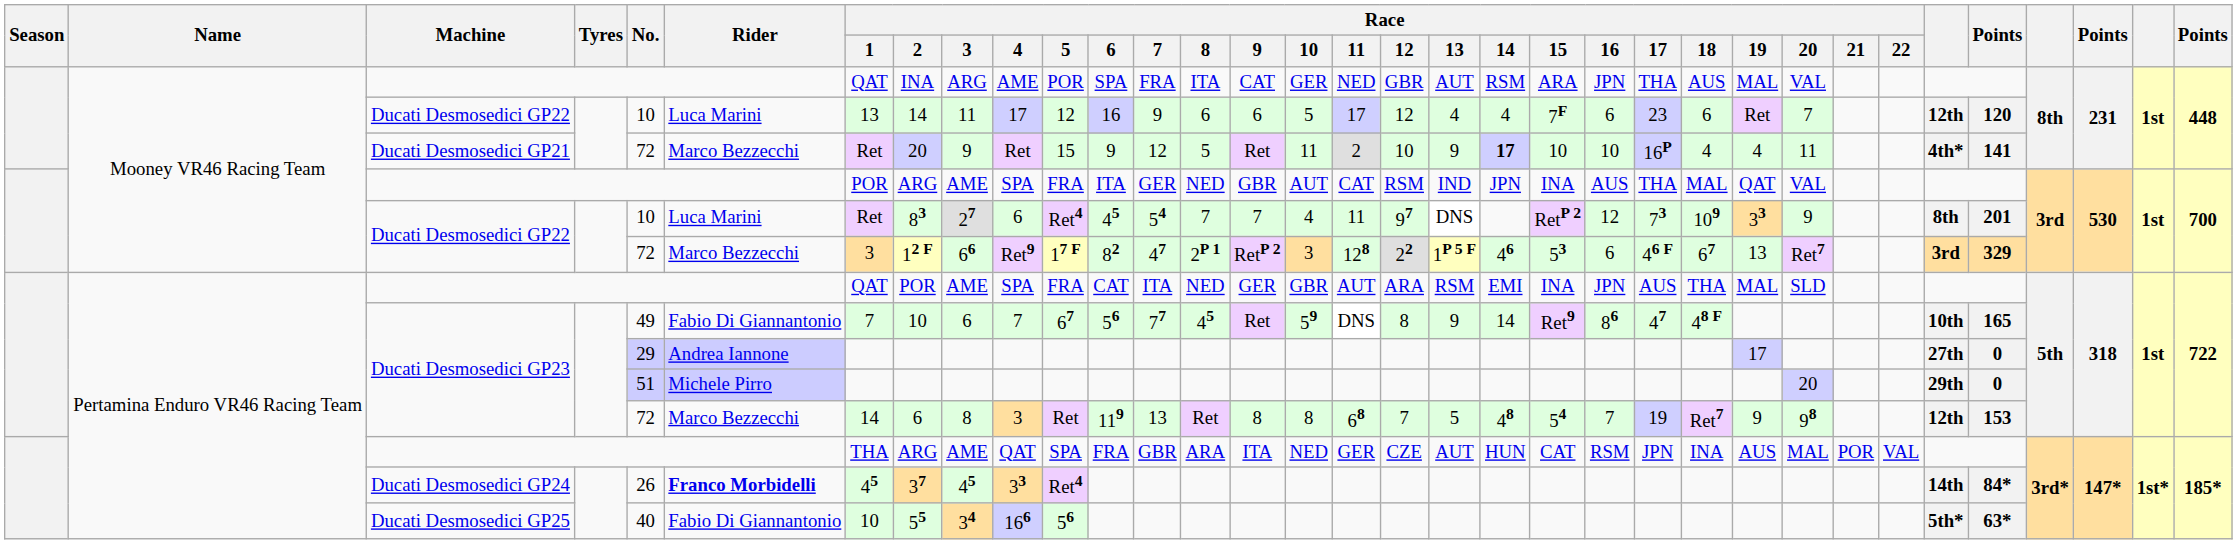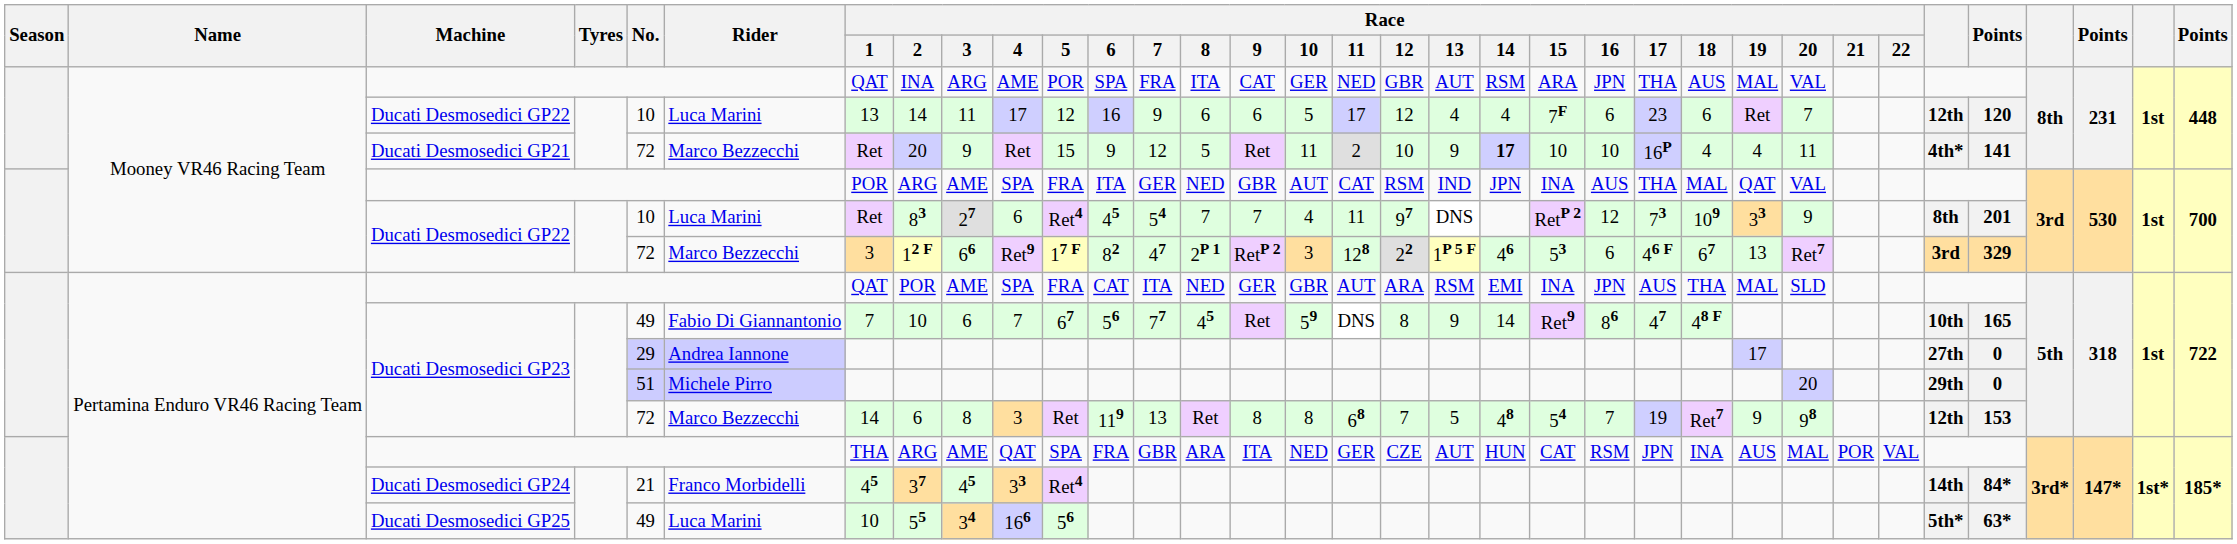(646, 484) 26 -> (646, 484) 21
(742, 484) bold -> (737, 484) normal
(646, 520) 40 -> (646, 520) 49
(755, 520) Fabio Di Giannantonio -> (715, 520) Luca Marini
